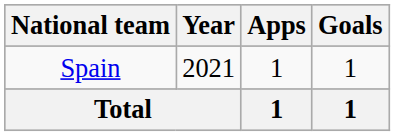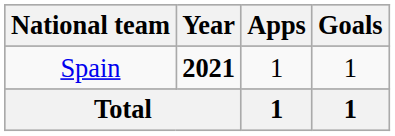(209, 67) normal -> (209, 67) bold
